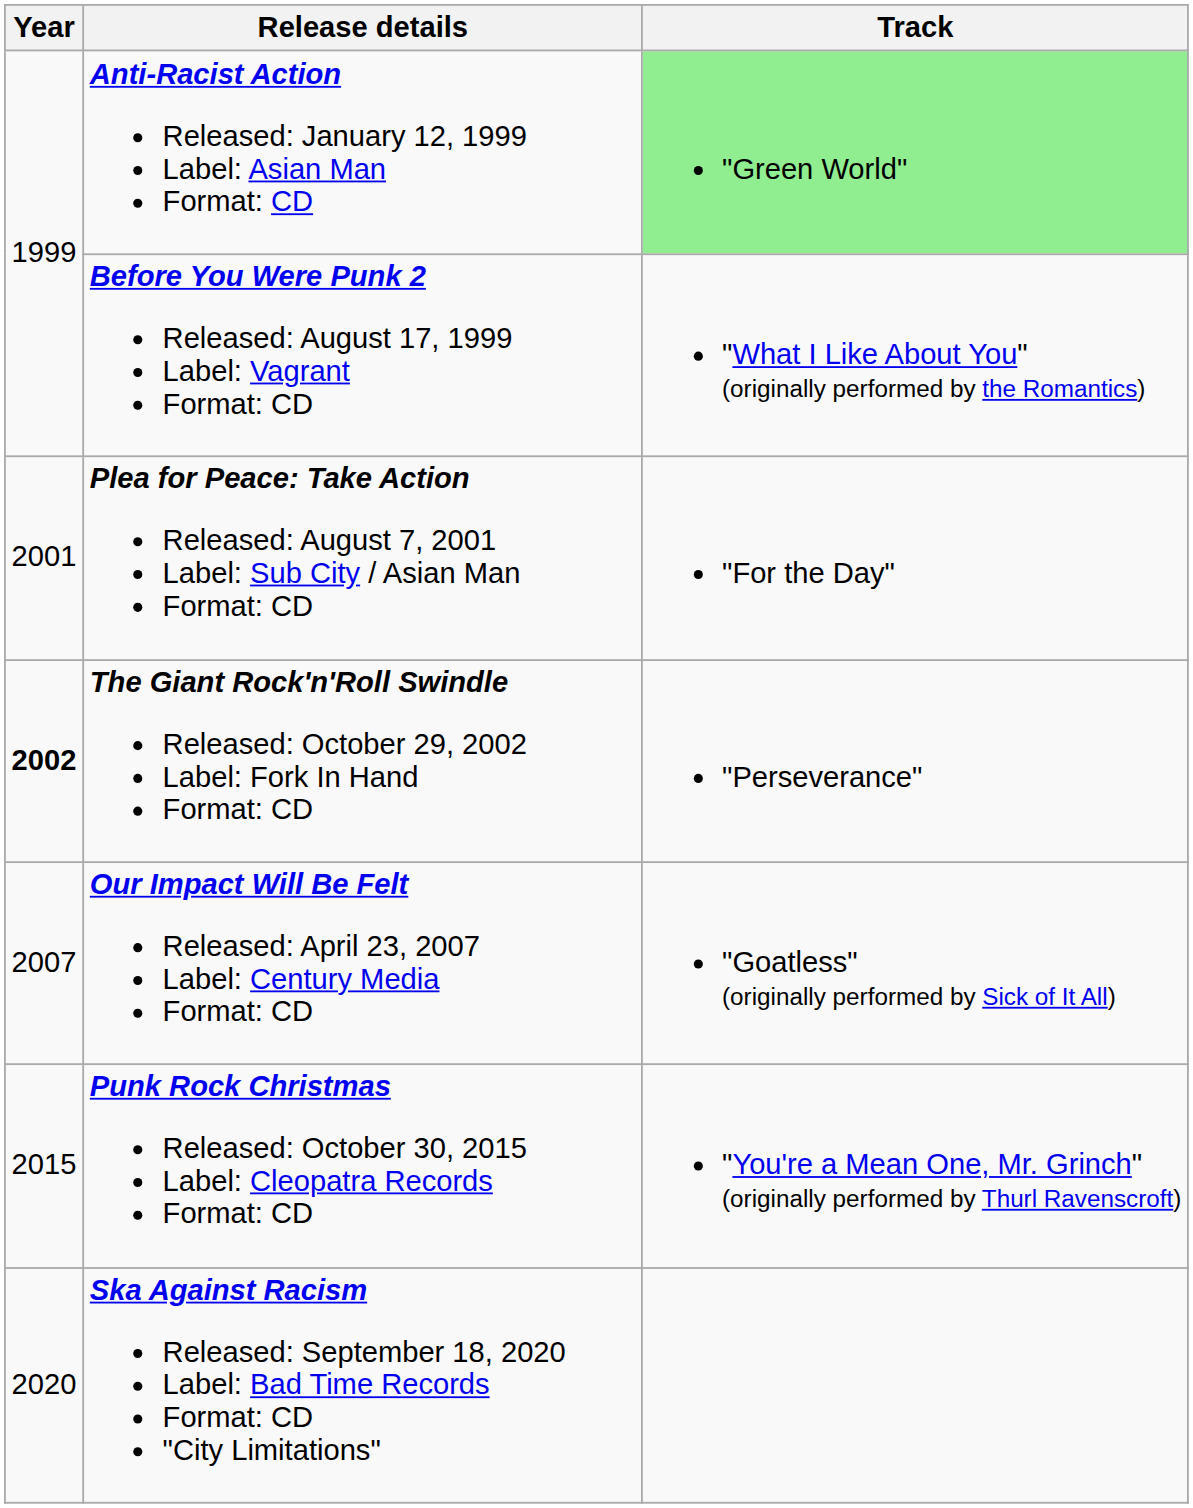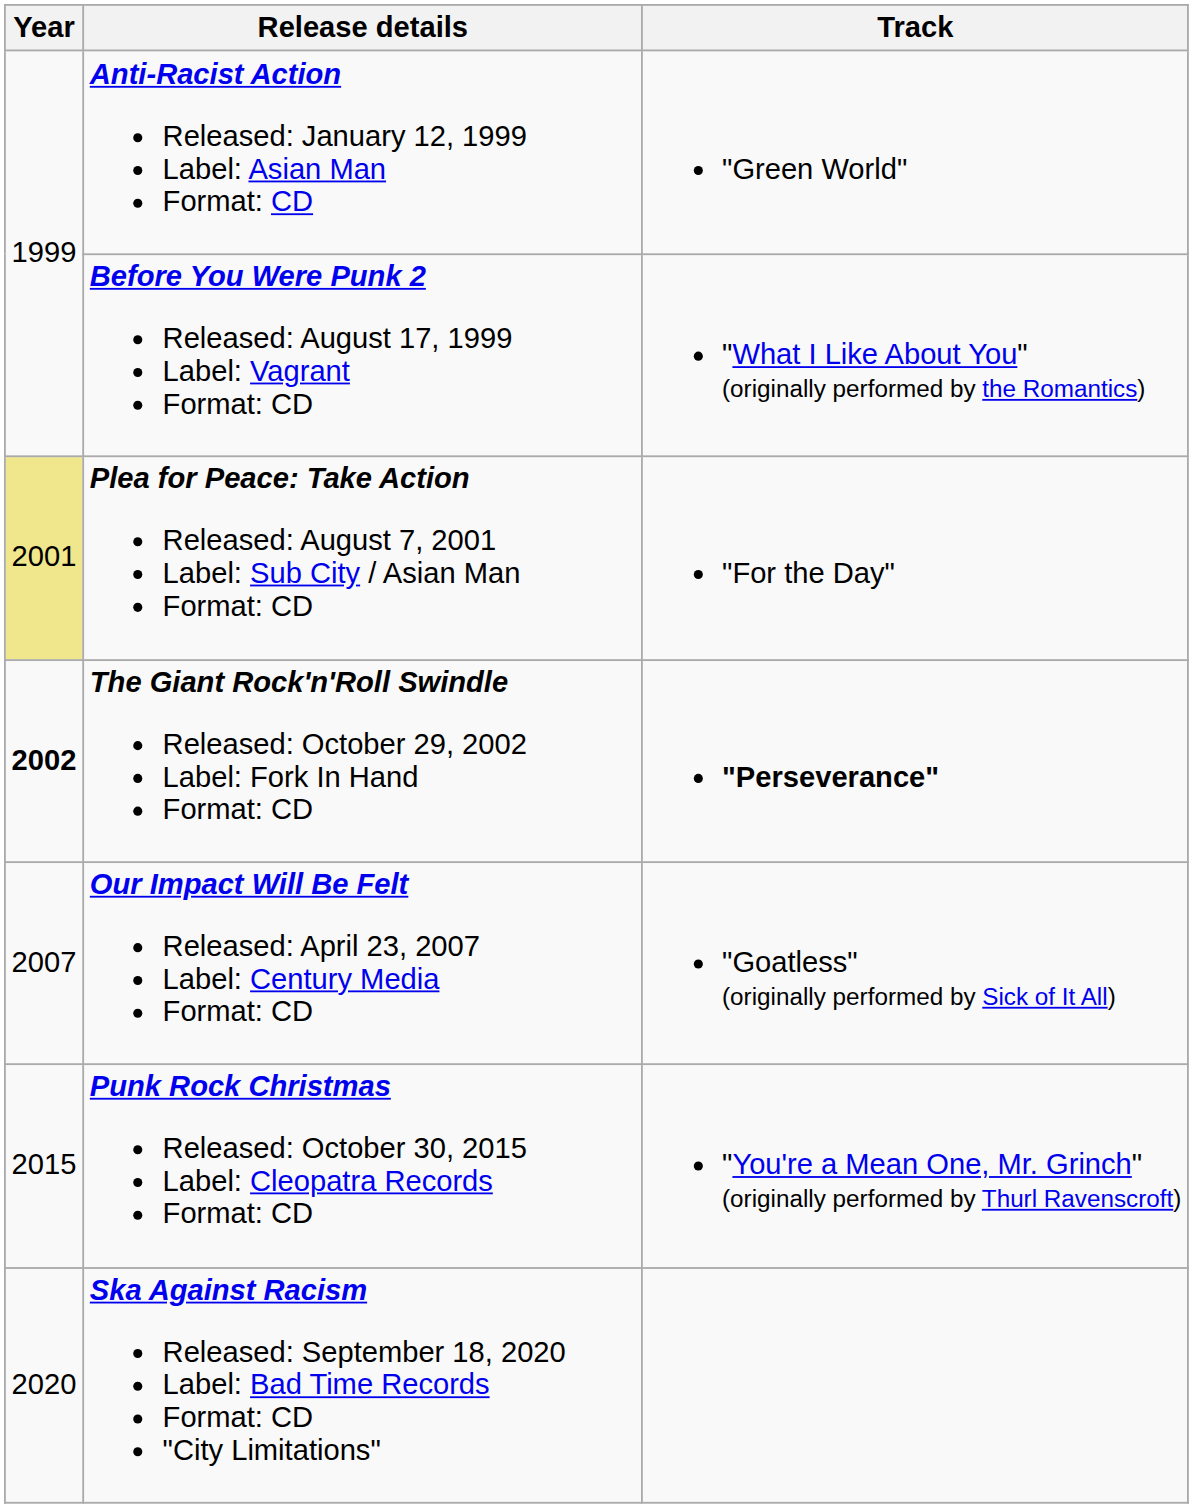(915, 169) lightgreen background -> (915, 169) no background
(44, 557) no background -> (44, 557) khaki background
(915, 777) normal -> (915, 777) bold
